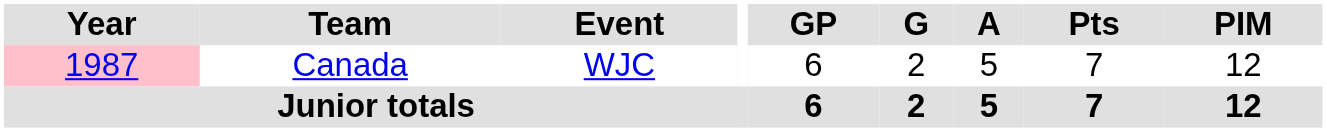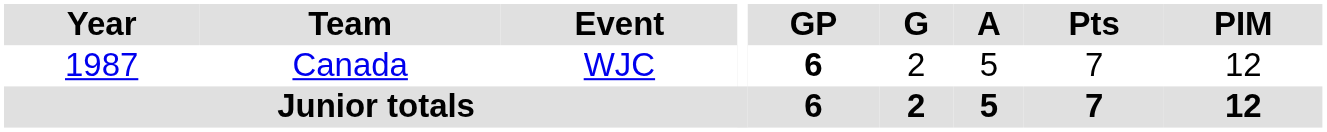(102, 65) pink background -> (102, 65) no background
(813, 65) normal -> (813, 65) bold
